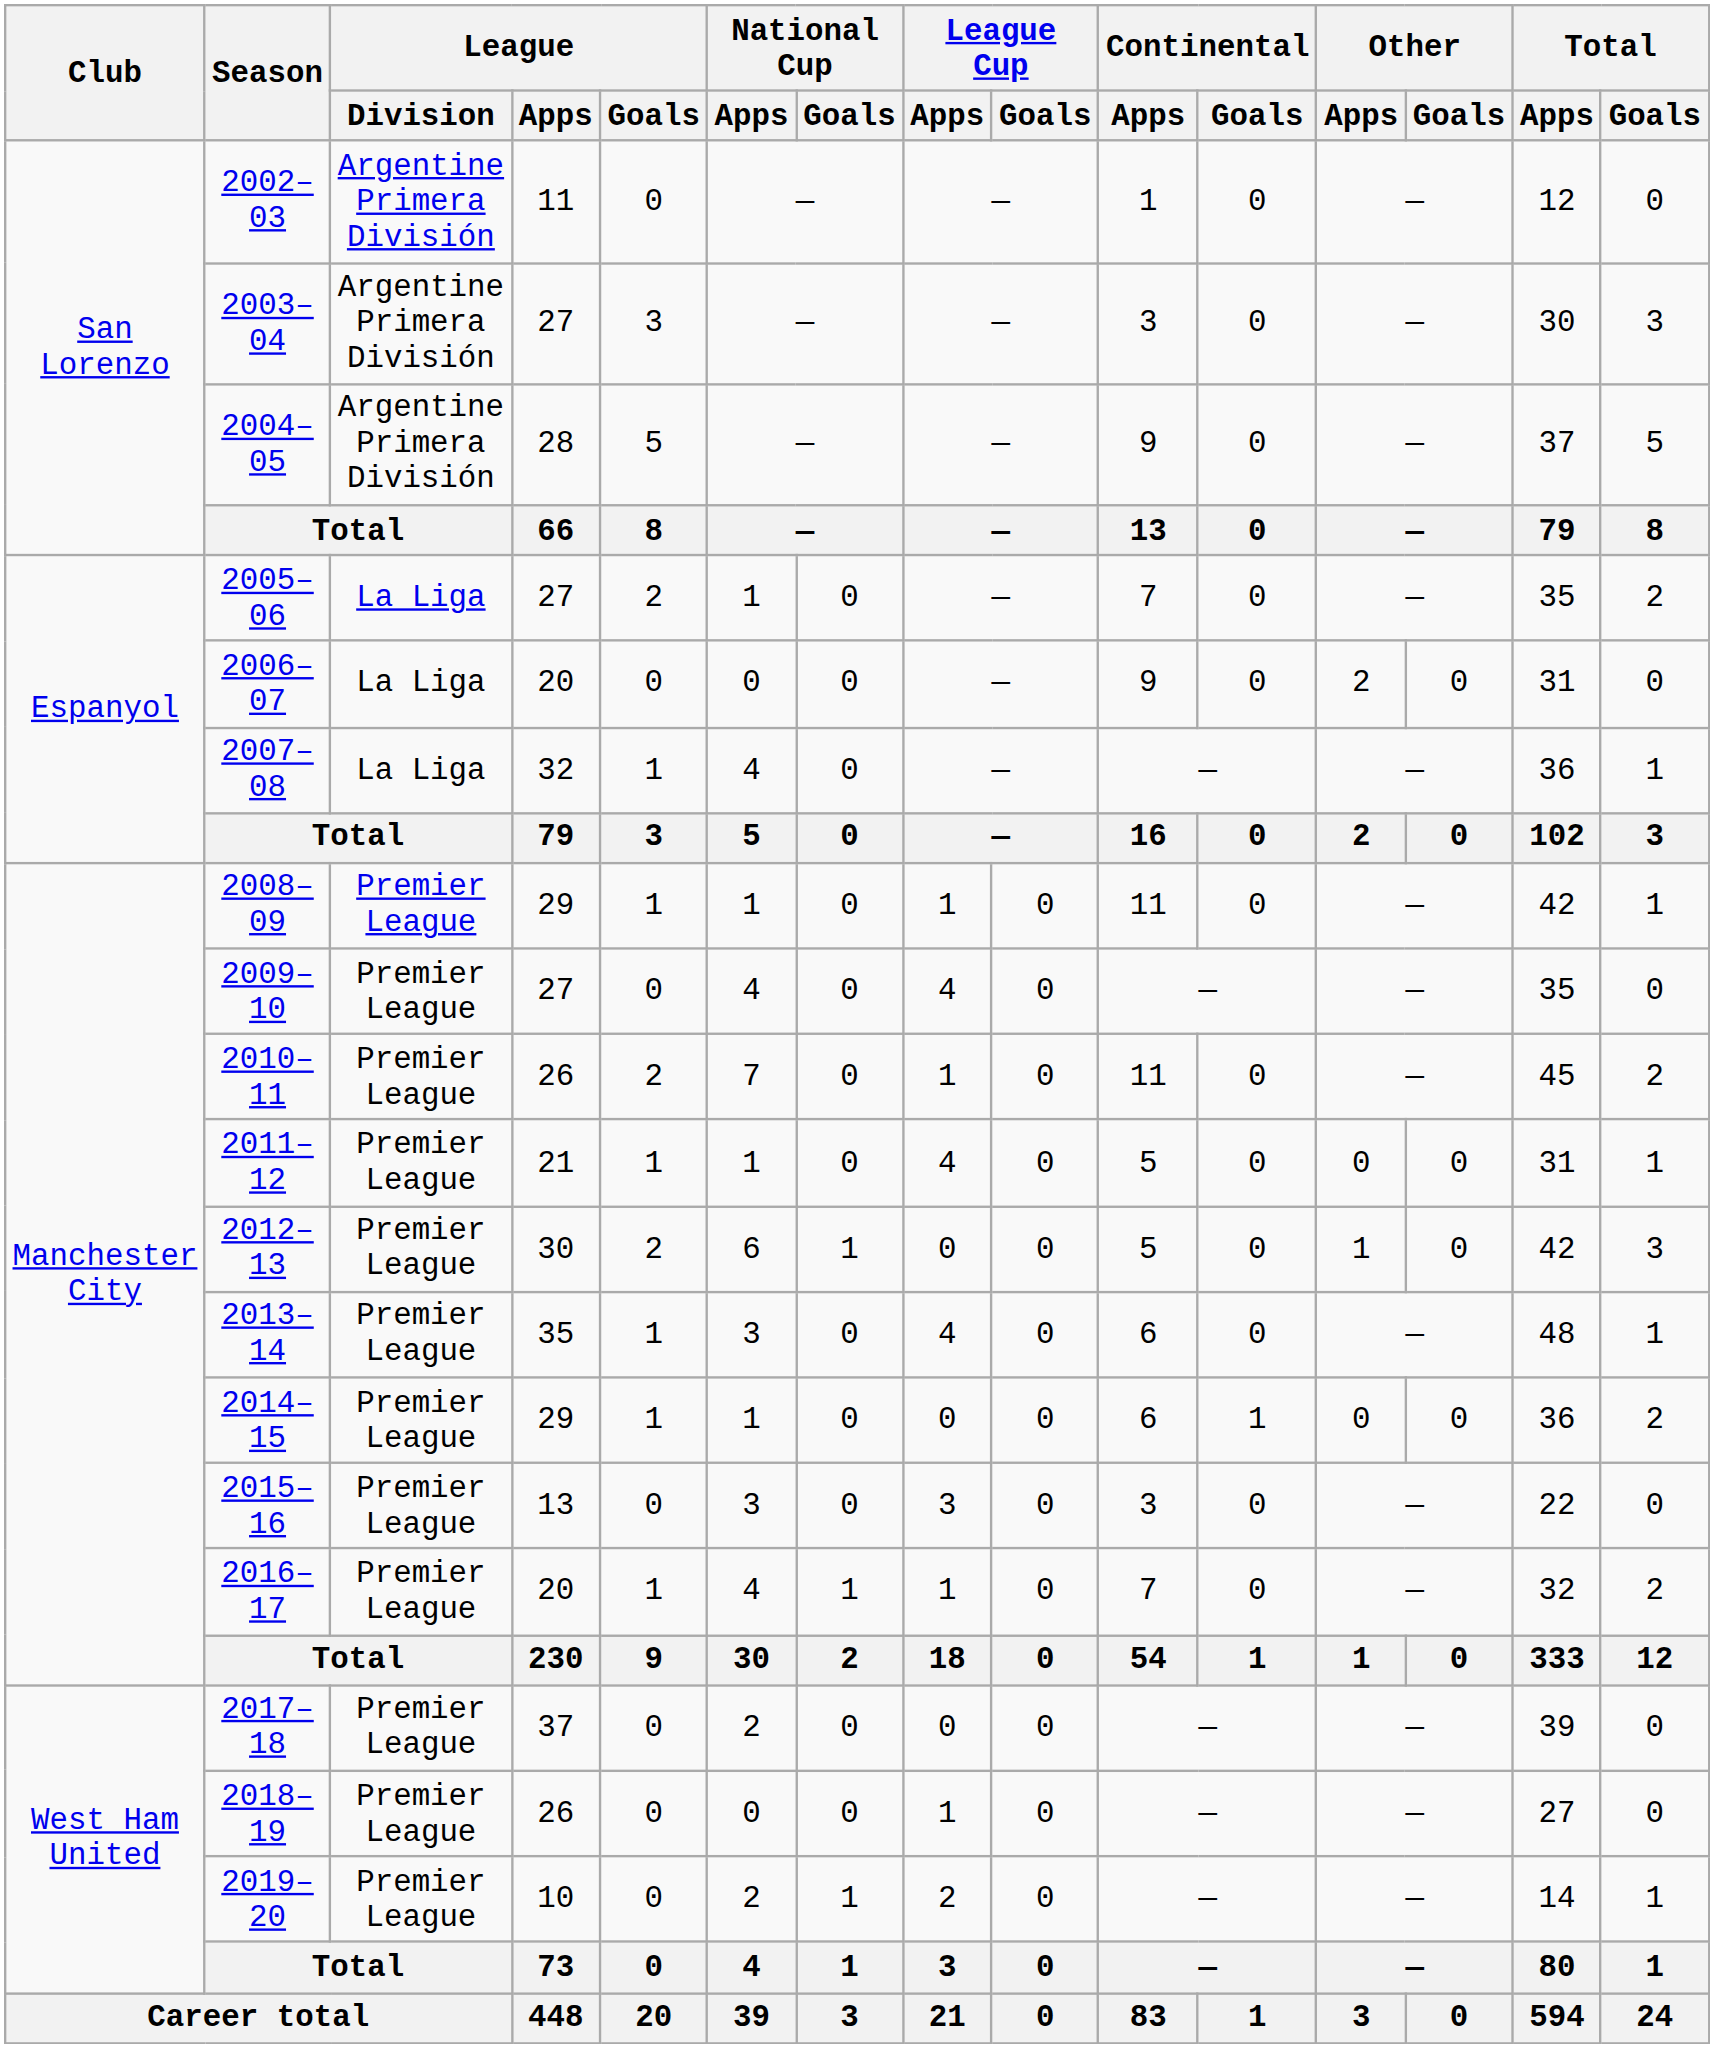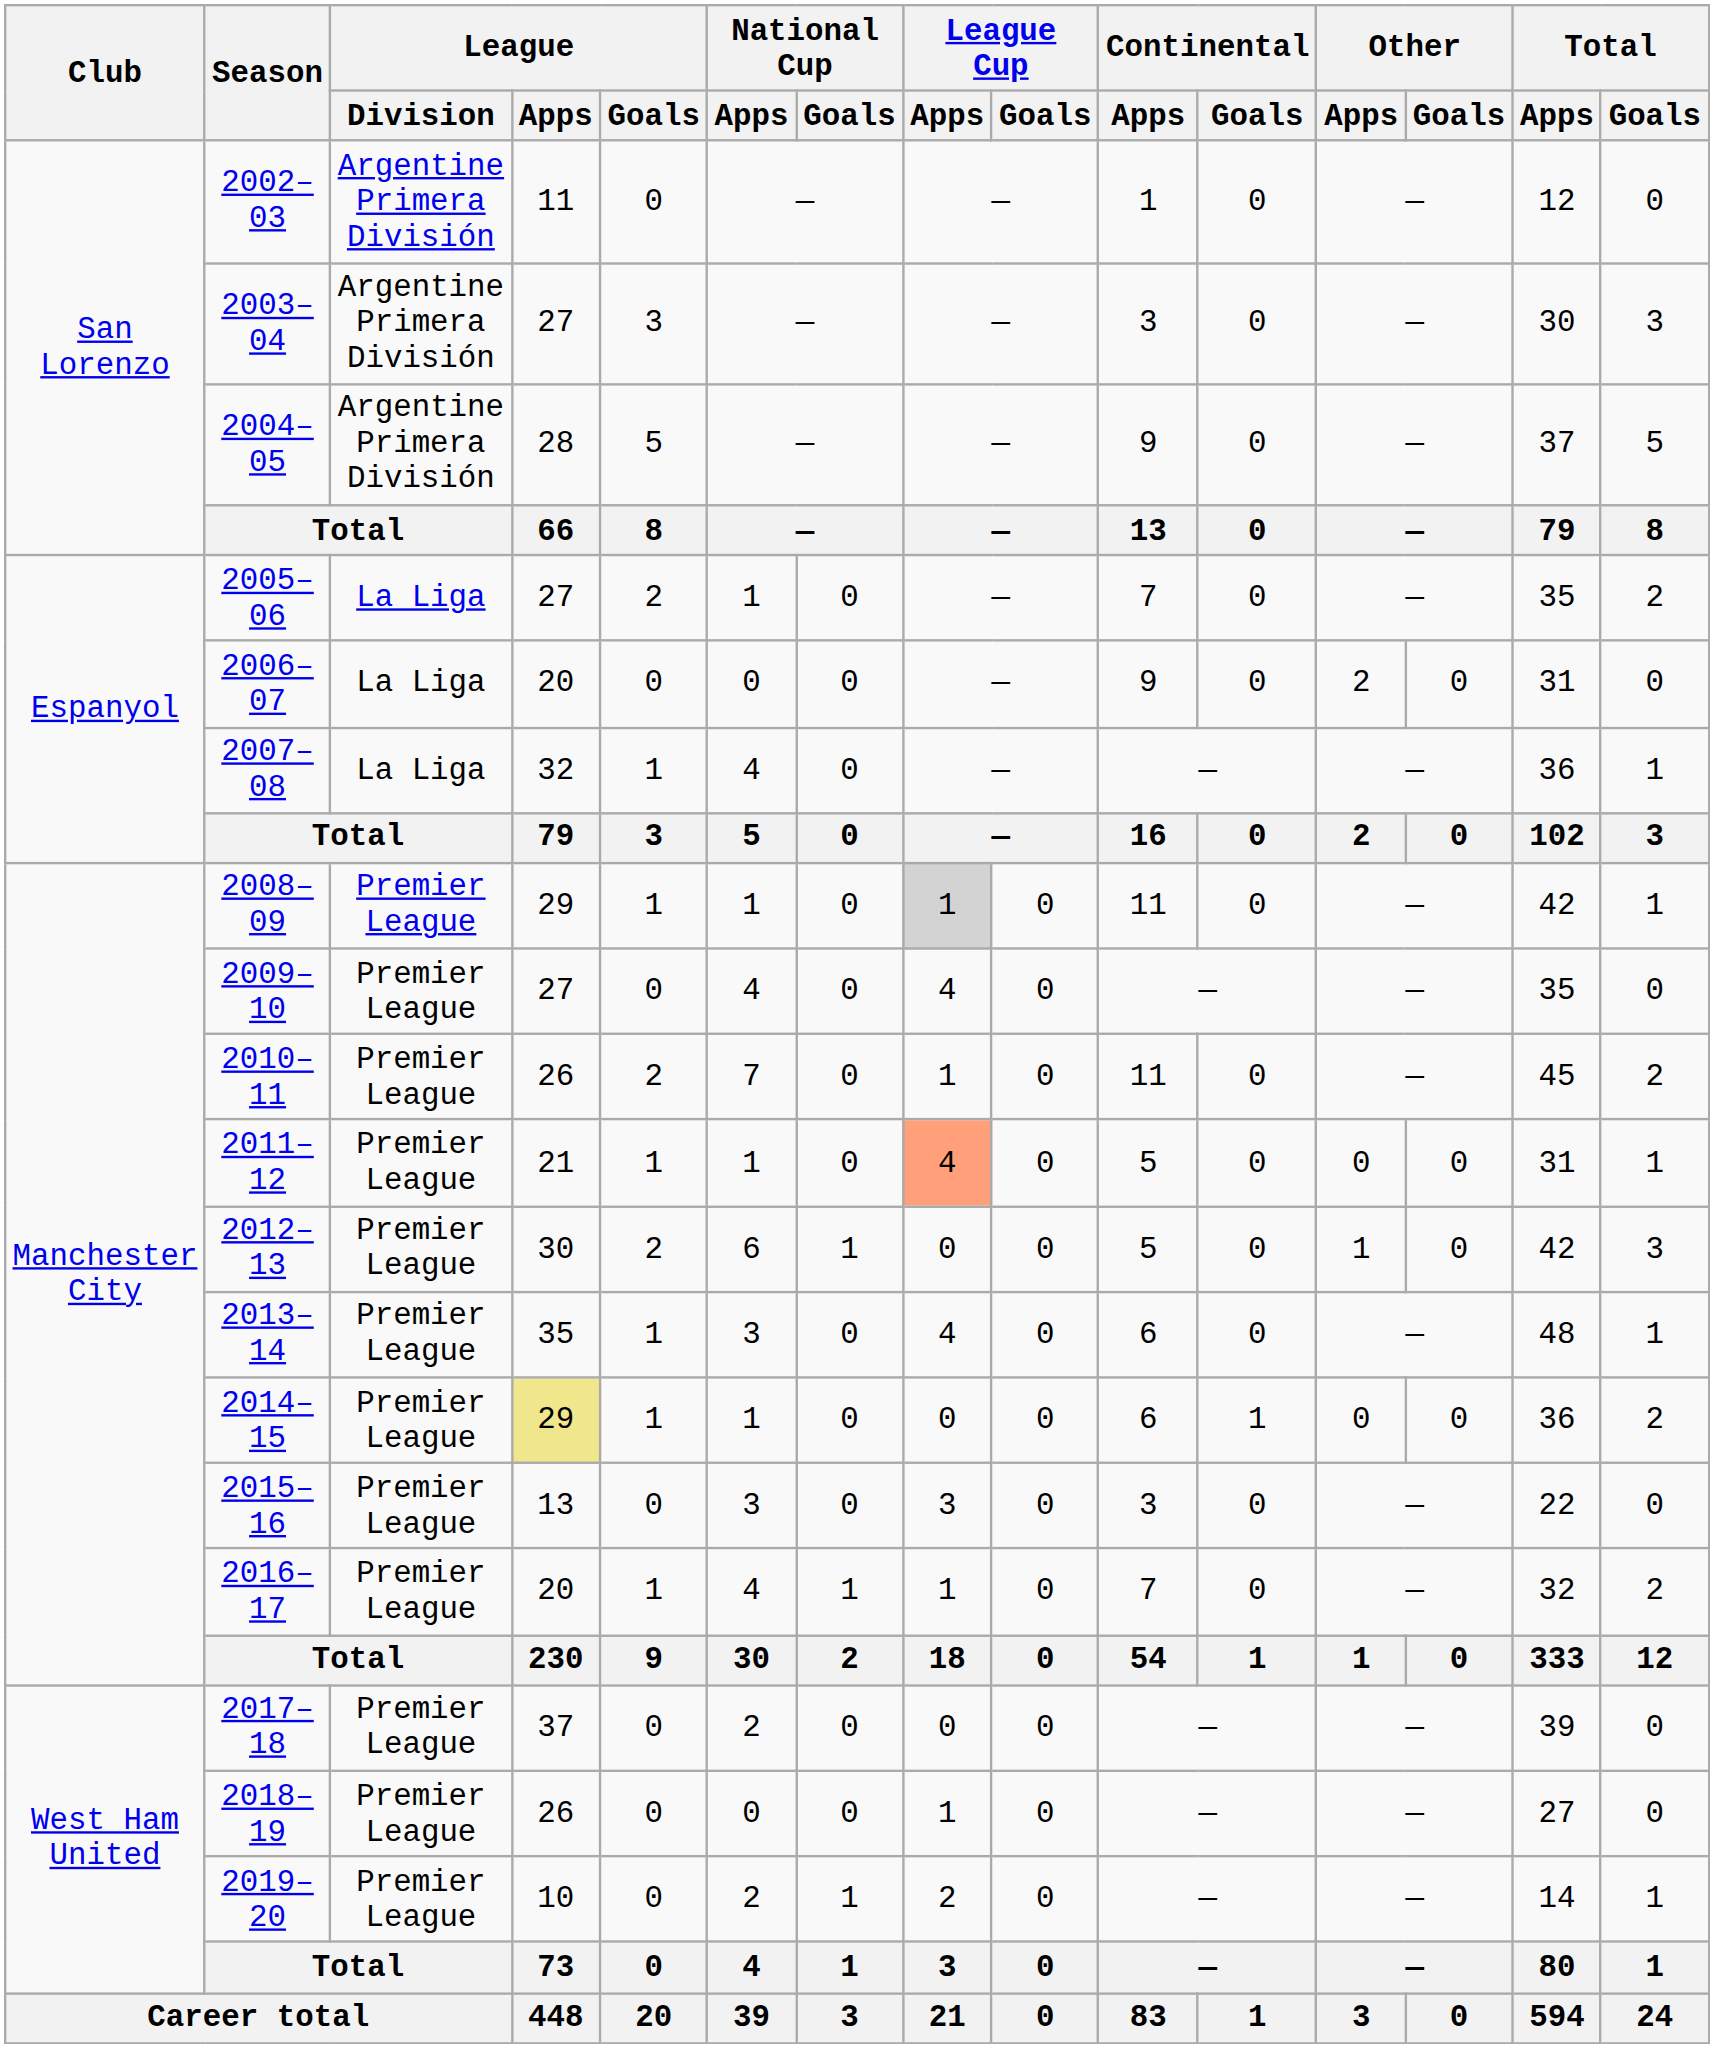(947, 906) no background -> (947, 906) lightgrey background
(947, 1163) no background -> (947, 1163) lightsalmon background
(556, 1420) no background -> (556, 1420) khaki background
